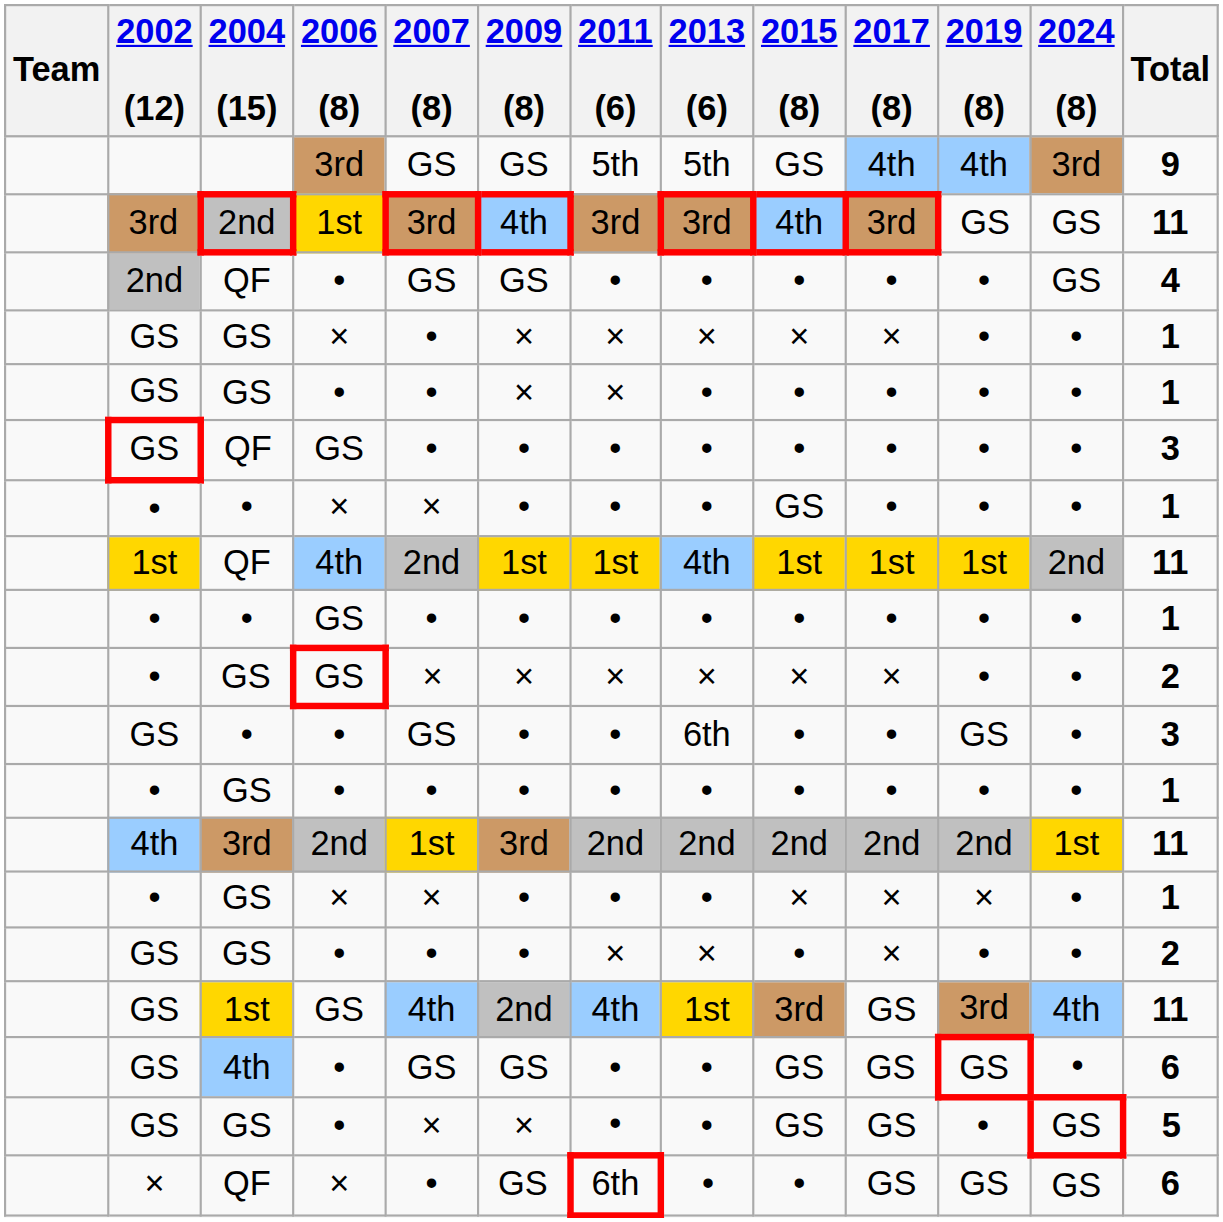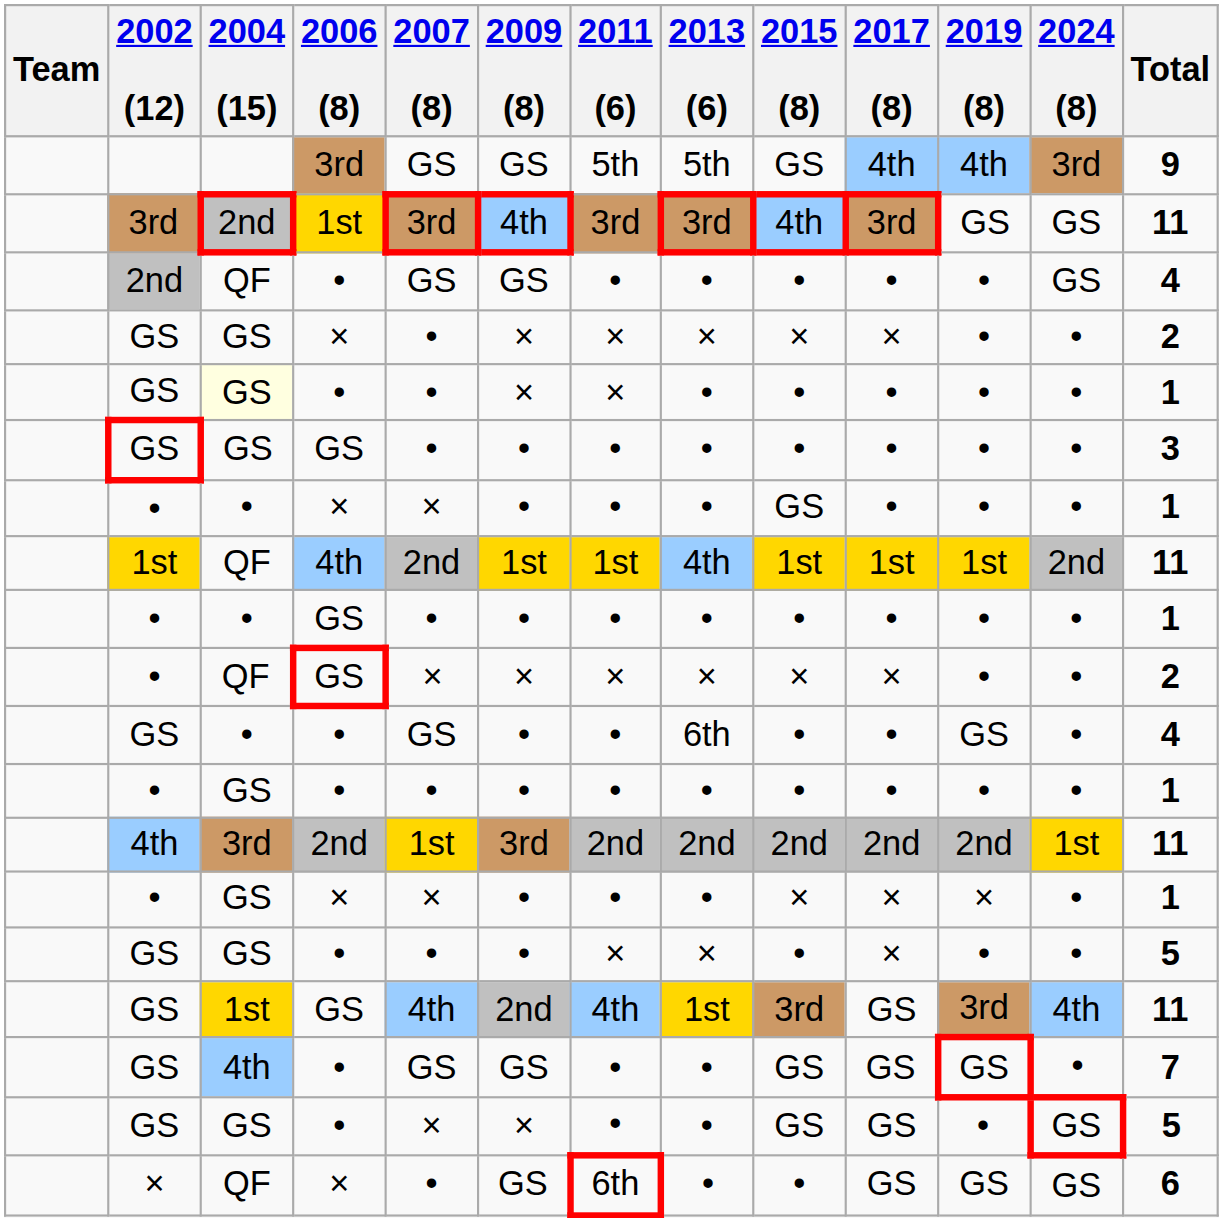(1170, 336) 1 -> (1170, 336) 2
(247, 391) no background -> (247, 391) lightyellow background
(248, 449) QF -> (248, 449) GS
(246, 676) GS -> (246, 676) QF
(1170, 734) 3 -> (1170, 734) 4
(1170, 953) 2 -> (1170, 953) 5
(1170, 1066) 6 -> (1170, 1066) 7
